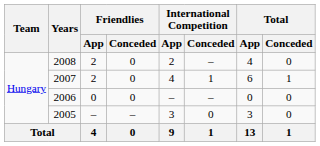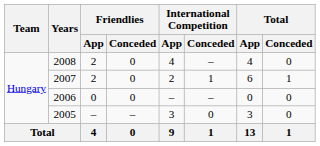(172, 61) 2 -> (172, 61) 4
(172, 79) 4 -> (172, 79) 2
